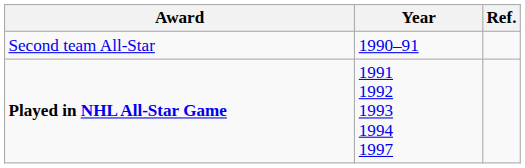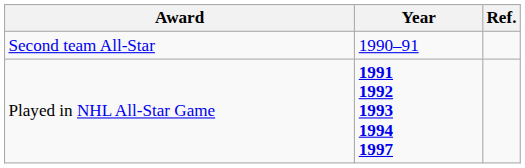(118, 110) bold -> (112, 110) normal
(376, 110) normal -> (376, 110) bold
